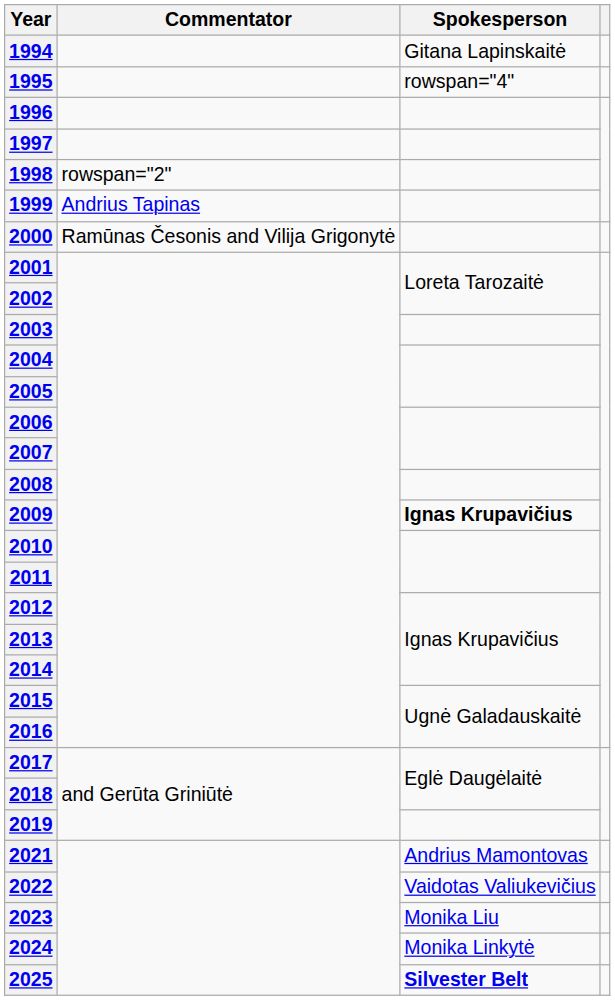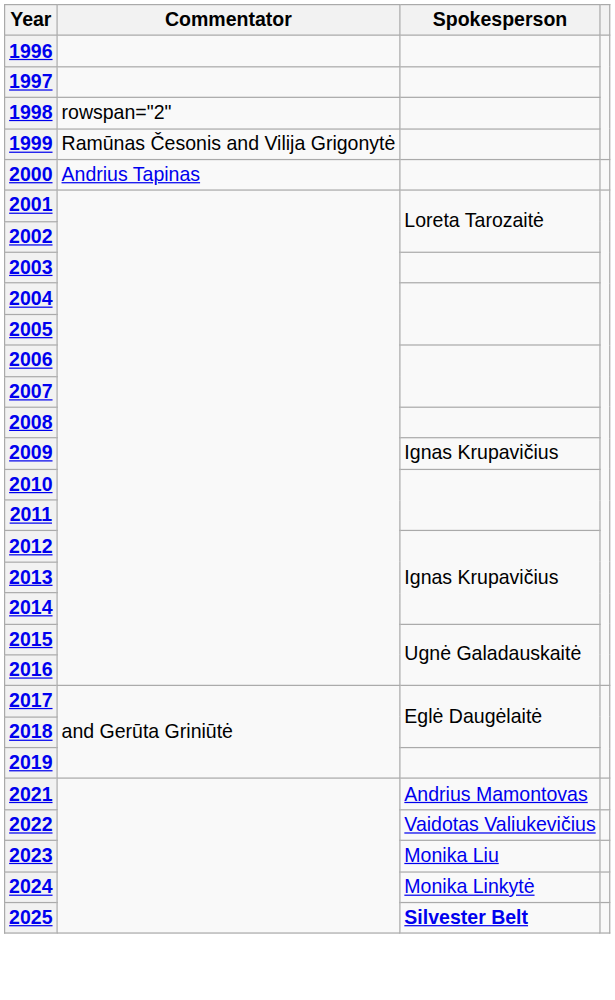- row: (31, 50)
- row: (31, 81)
(131, 205) Andrius Tapinas -> (228, 143) Ramūnas Česonis and Vilija Grigonytė
(228, 236) Ramūnas Česonis and Vilija Grigonytė -> (131, 174) Andrius Tapinas
(488, 515) bold -> (481, 453) normal
